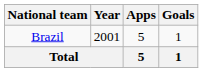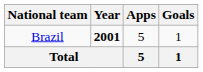(107, 36) normal -> (107, 36) bold
